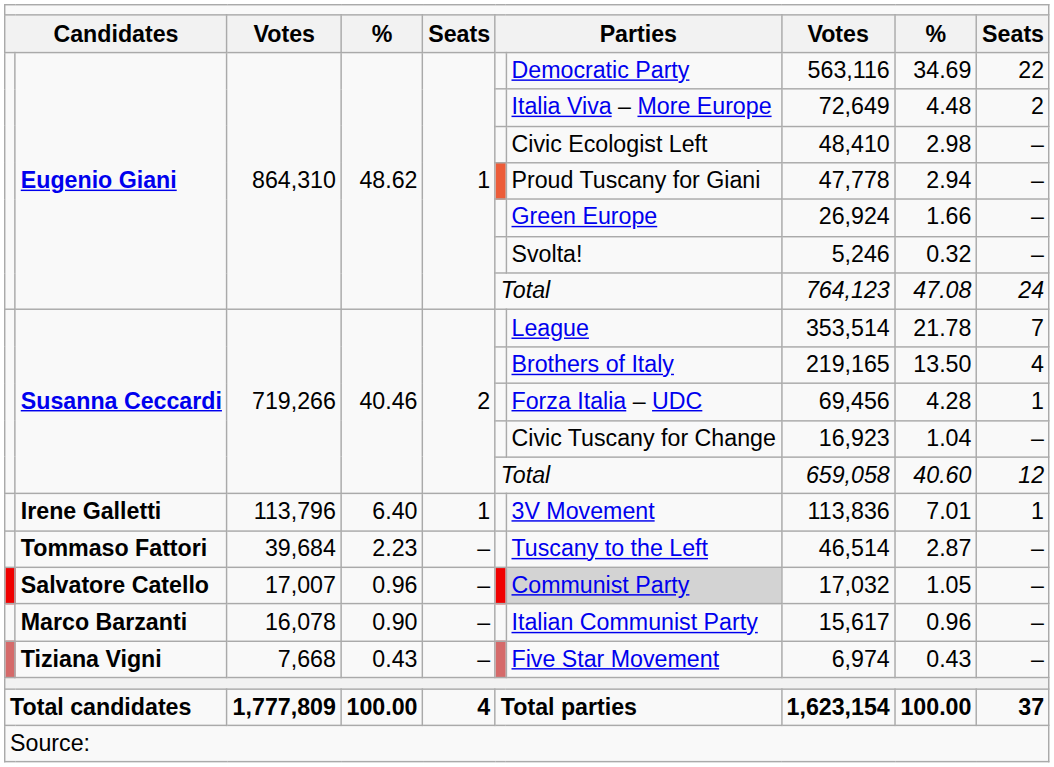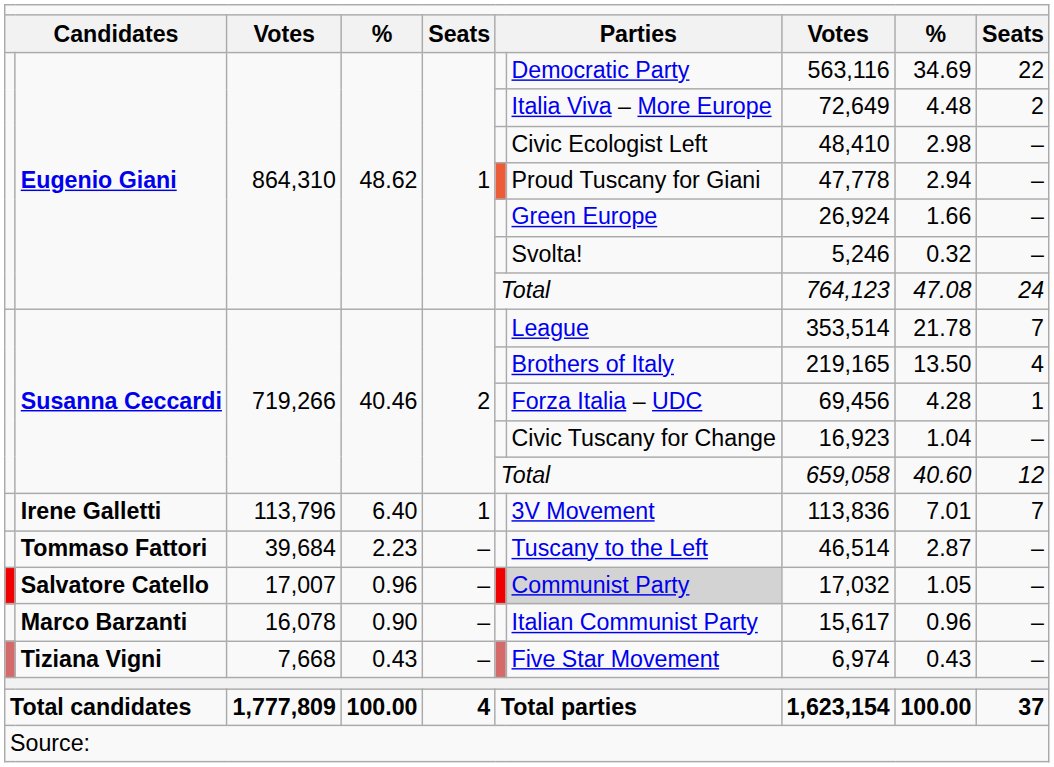(1038, 511) 1 -> (1038, 511) 7
